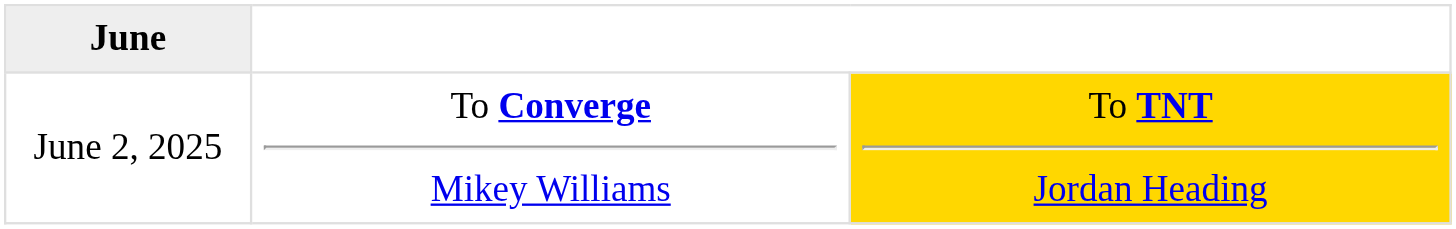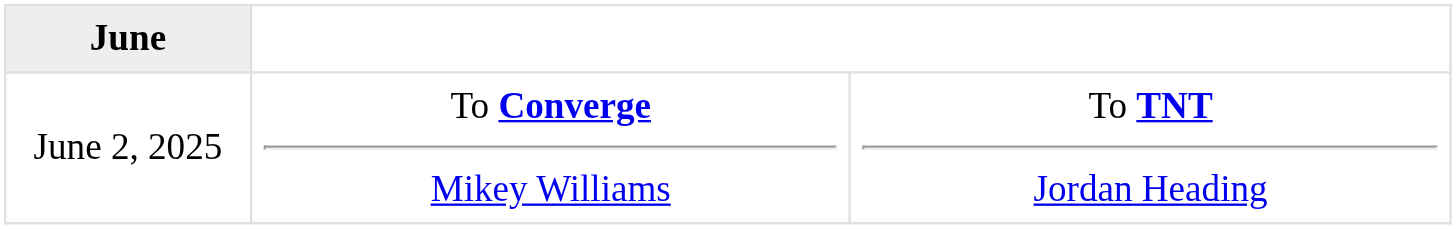(1151, 147) gold background -> (1151, 147) no background
